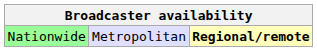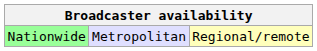(251, 36) bold -> (251, 36) normal
